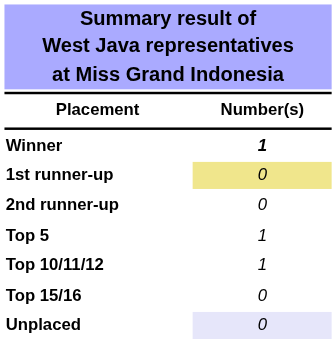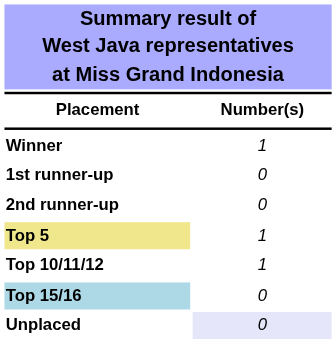(262, 145) bold -> (262, 145) normal
(262, 175) khaki background -> (262, 175) no background
(27, 235) no background -> (27, 235) khaki background
(44, 295) no background -> (44, 295) lightblue background
